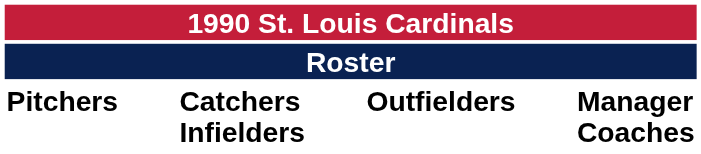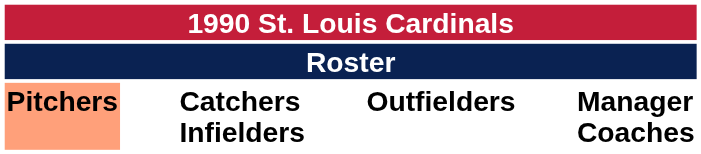(62, 101) no background -> (62, 101) lightsalmon background
